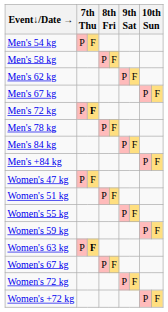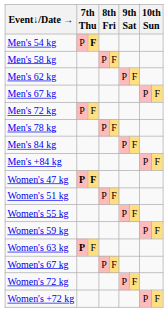(93, 42) normal -> (93, 42) bold
(93, 111) bold -> (93, 111) normal
(82, 179) normal -> (82, 179) bold
(93, 179) normal -> (93, 179) bold
(82, 247) normal -> (82, 247) bold
(93, 247) bold -> (93, 247) normal
